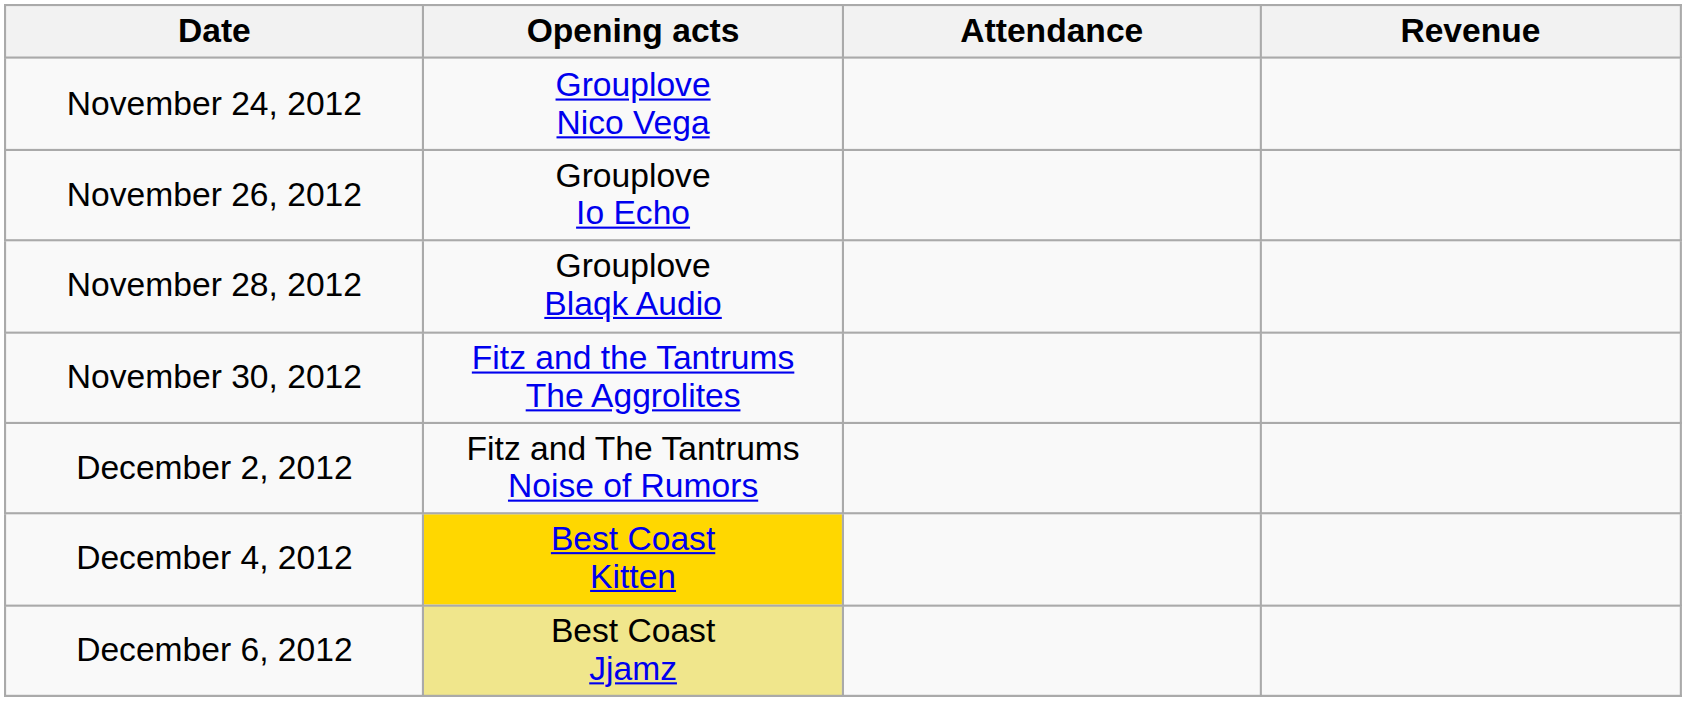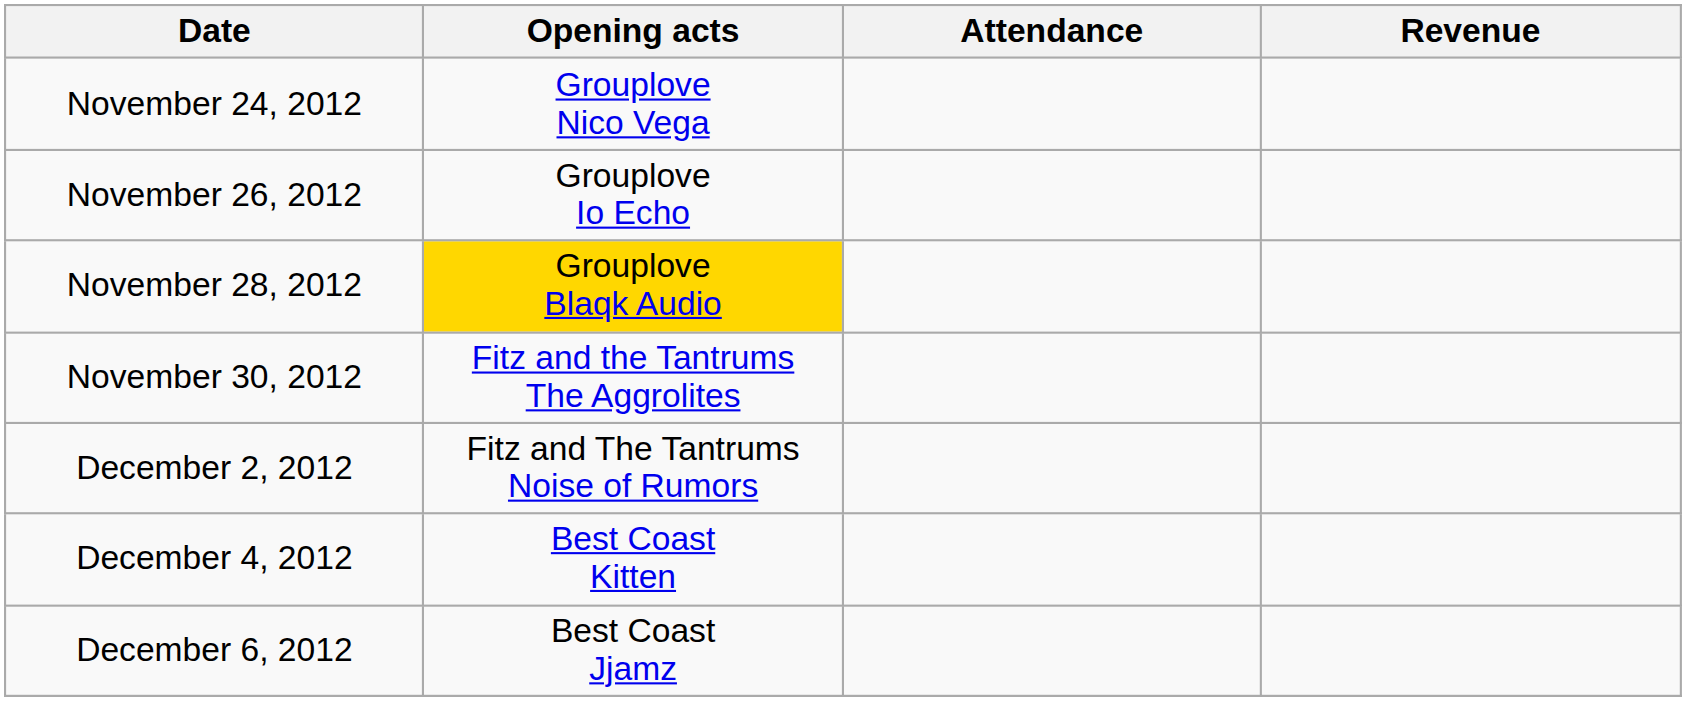(633, 285) no background -> (633, 285) gold background
(633, 558) gold background -> (633, 558) no background
(633, 649) khaki background -> (633, 649) no background
